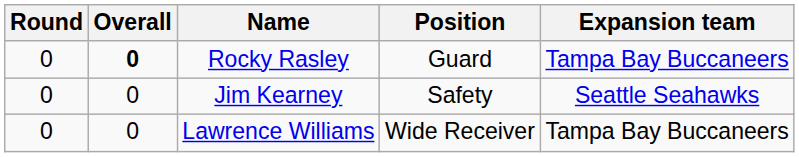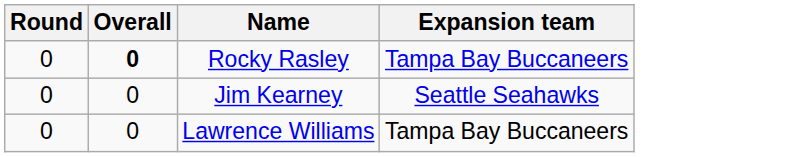- column: (460, 22)
